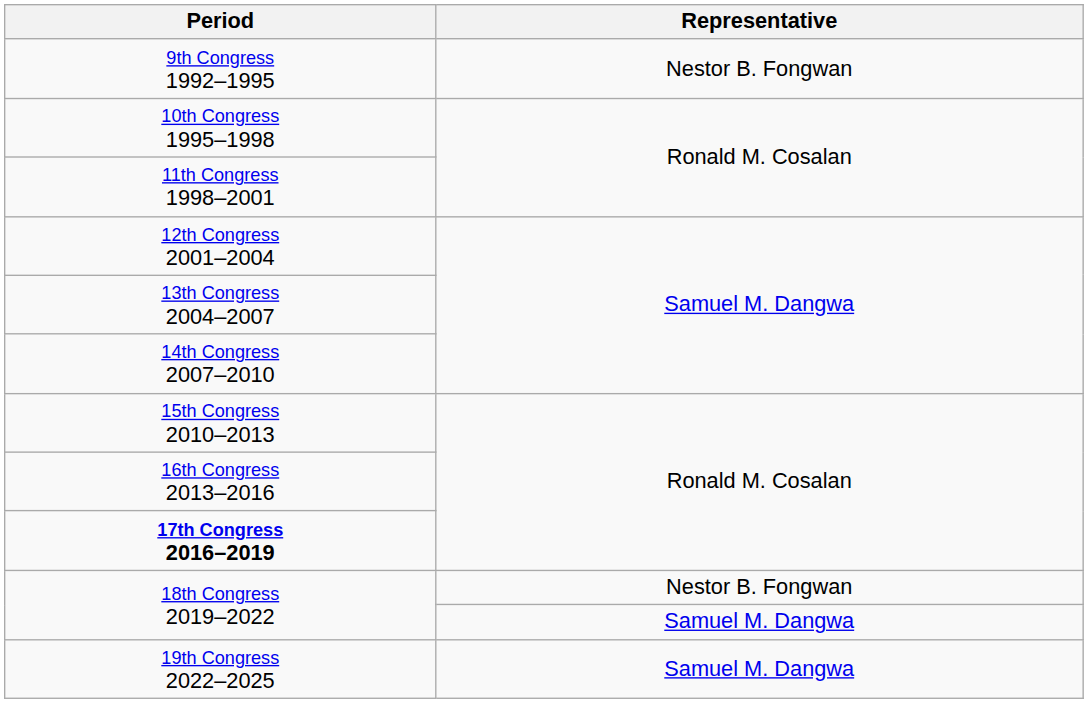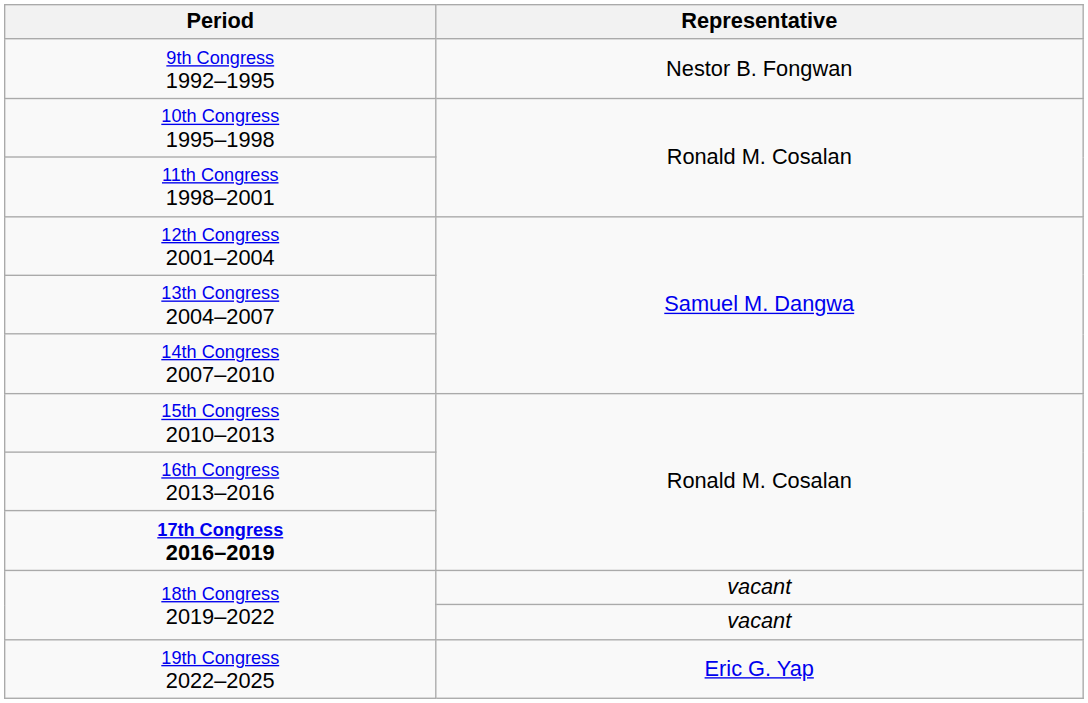(759, 587) Nestor B. Fongwan -> (759, 587) vacant
(759, 621) Samuel M. Dangwa -> (759, 621) vacant
(759, 668) Samuel M. Dangwa -> (759, 668) Eric G. Yap
